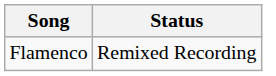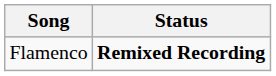(177, 53) normal -> (181, 53) bold
